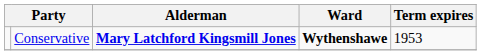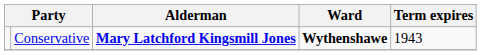(408, 38) 1953 -> (408, 38) 1943
